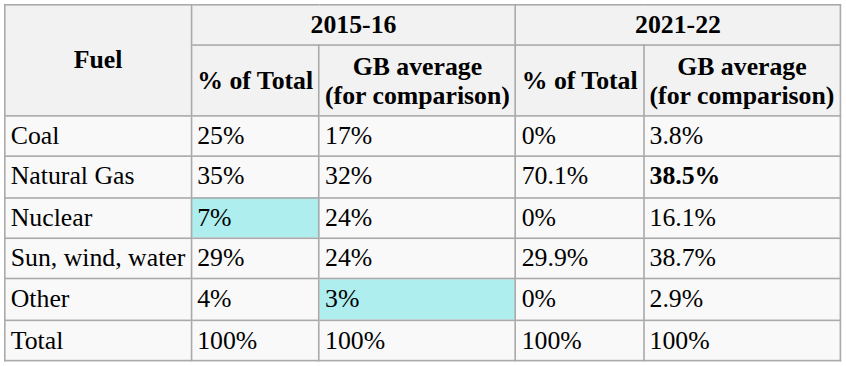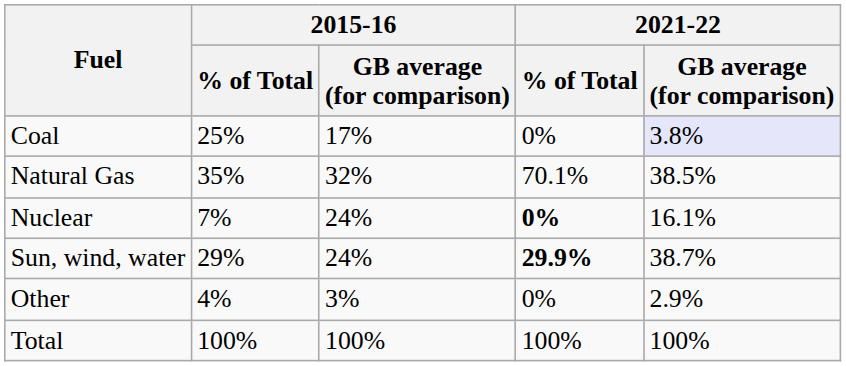(676, 135) no background -> (676, 135) lavender background
(685, 176) bold -> (683, 176) normal
(214, 217) paleturquoise background -> (214, 217) no background
(539, 217) normal -> (541, 217) bold
(555, 258) normal -> (557, 258) bold
(342, 299) paleturquoise background -> (342, 299) no background
